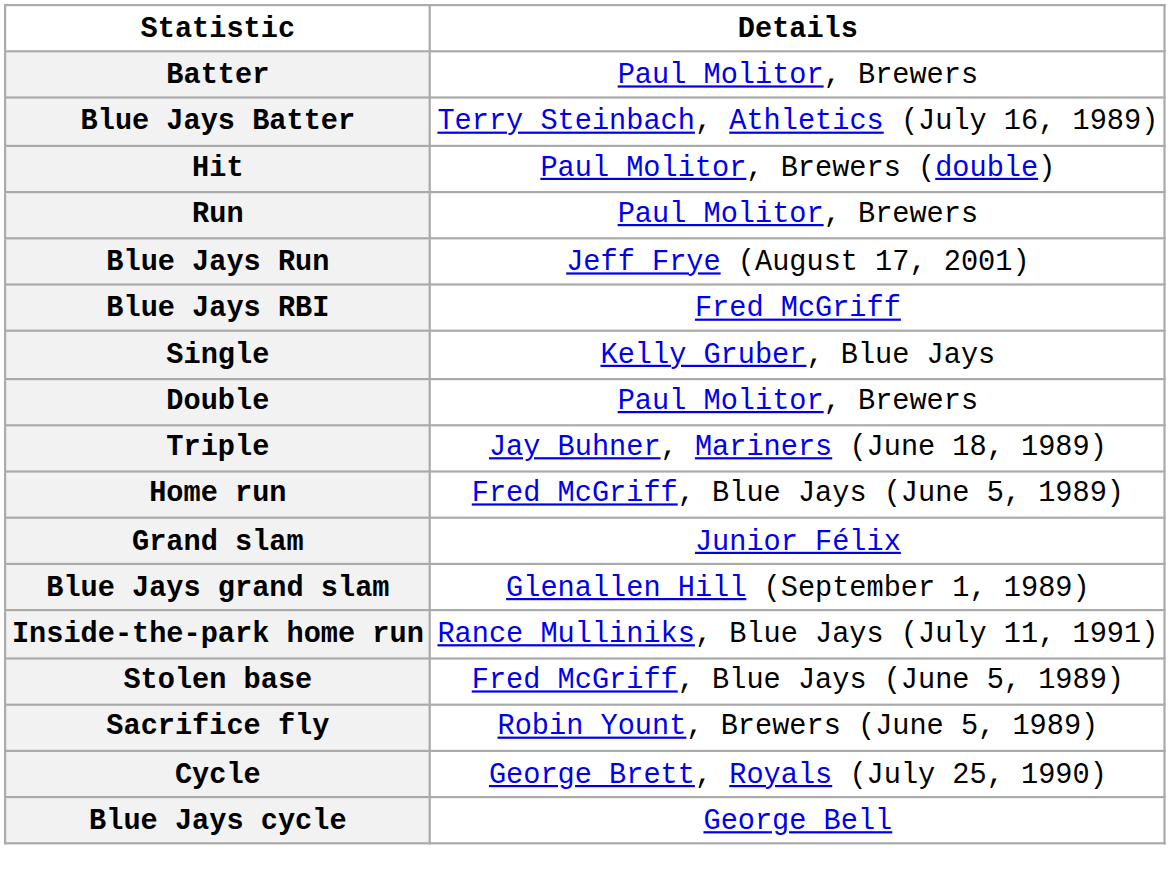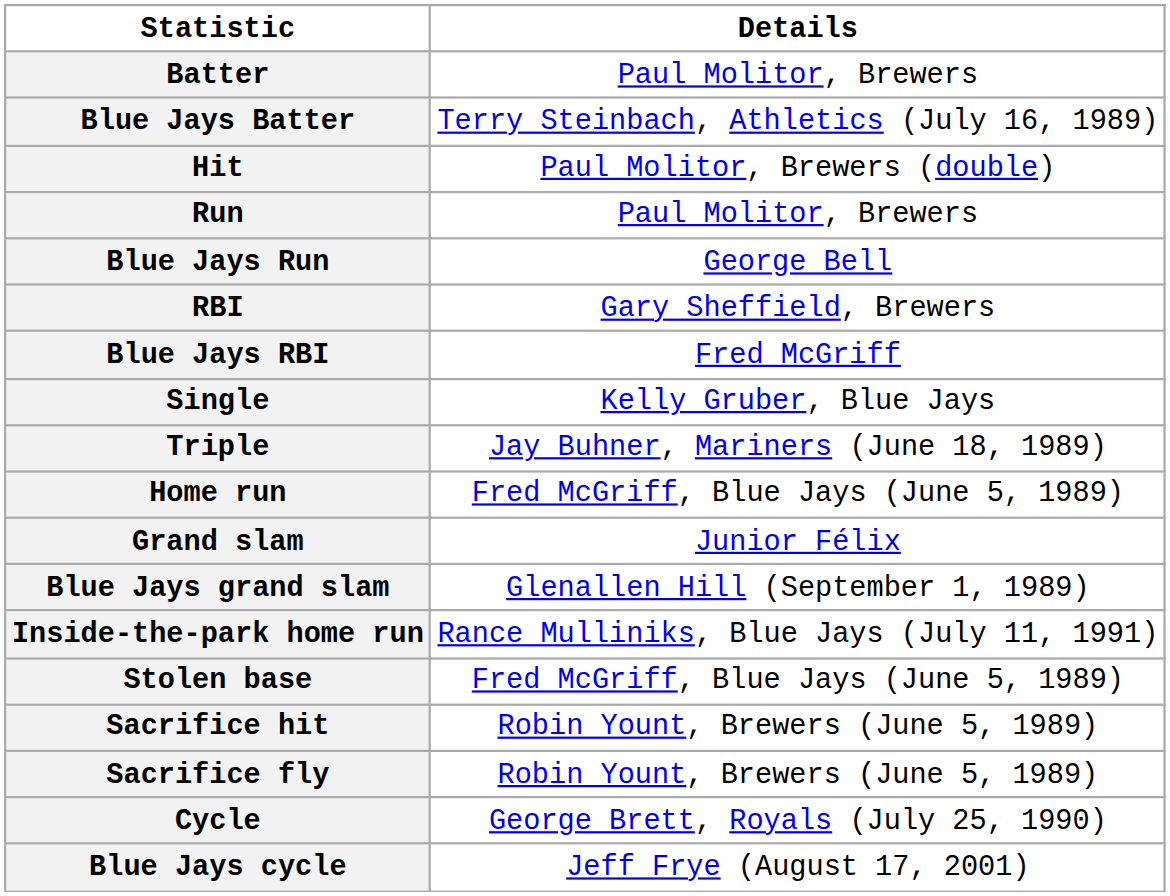(798, 261) Jeff Frye (August 17, 2001) -> (798, 261) George Bell
+ row: (218, 308)
- row: (218, 401)
+ row: (218, 728)
(798, 821) George Bell -> (798, 867) Jeff Frye (August 17, 2001)
